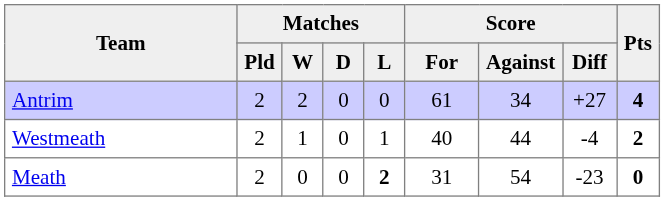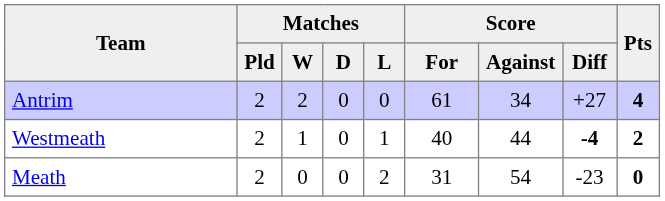(590, 138) normal -> (590, 138) bold
(384, 176) bold -> (384, 176) normal
